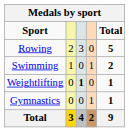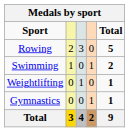(81, 82) bold -> (81, 82) normal
